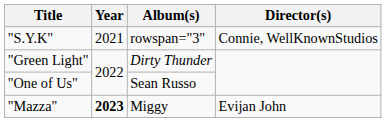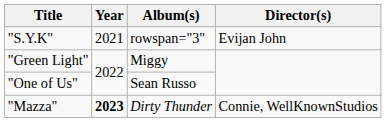(298, 38) Connie, WellKnownStudios -> (252, 38) Evijan John
(171, 60) Dirty Thunder -> (149, 60) Miggy
(149, 106) Miggy -> (171, 106) Dirty Thunder
(252, 106) Evijan John -> (298, 106) Connie, WellKnownStudios
